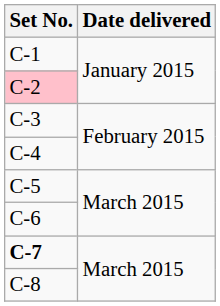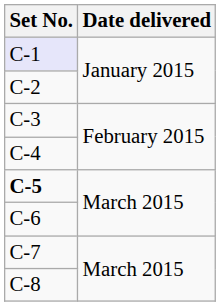(25, 53) no background -> (25, 53) lavender background
(25, 86) pink background -> (25, 86) no background
(25, 185) normal -> (26, 185) bold
(26, 251) bold -> (25, 251) normal
